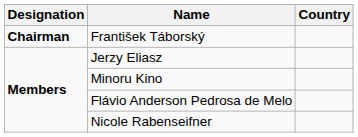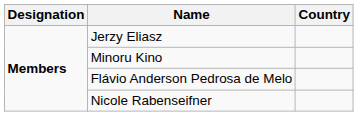- row: (148, 36)
